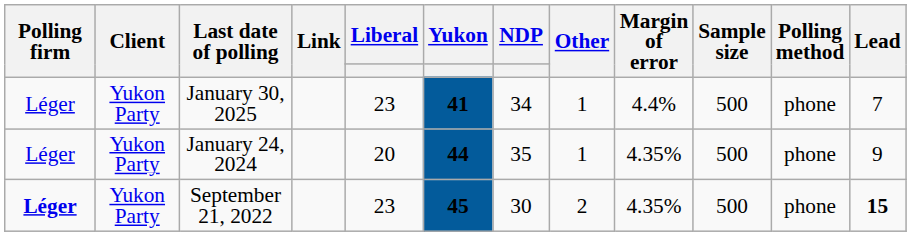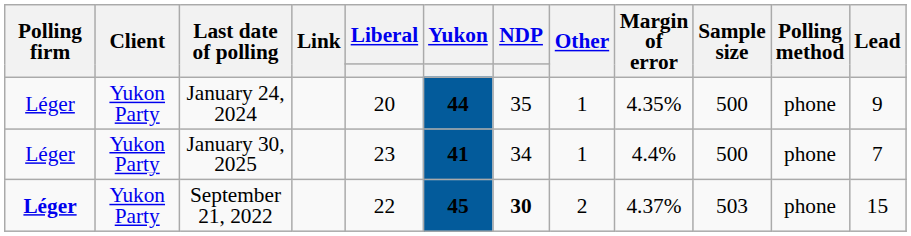rows swapped: (235, 103) <-> (235, 154)
(384, 206) 23 -> (384, 206) 22
(521, 206) normal -> (521, 206) bold
(654, 206) 4.35% -> (654, 206) 4.37%
(732, 206) 500 -> (732, 206) 503
(877, 206) bold -> (877, 206) normal
